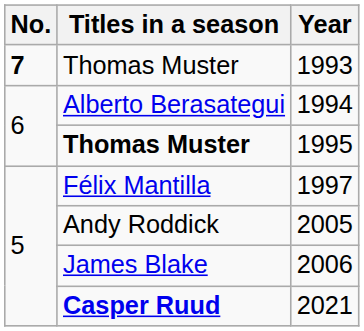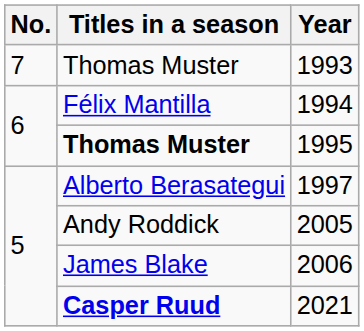(18, 64) bold -> (18, 64) normal
(174, 105) Alberto Berasategui -> (137, 105) Félix Mantilla
(137, 185) Félix Mantilla -> (174, 185) Alberto Berasategui
